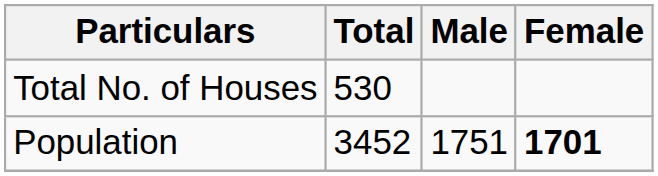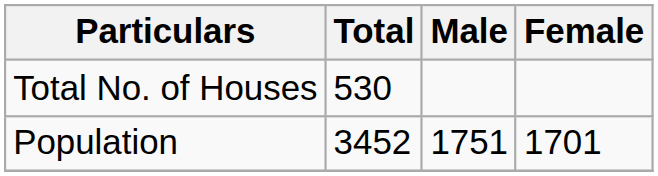(563, 142) bold -> (563, 142) normal
